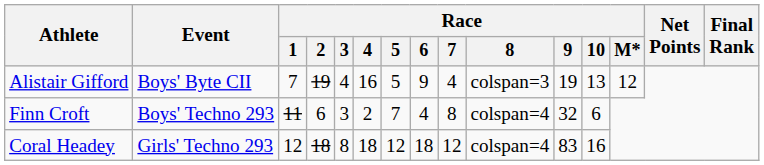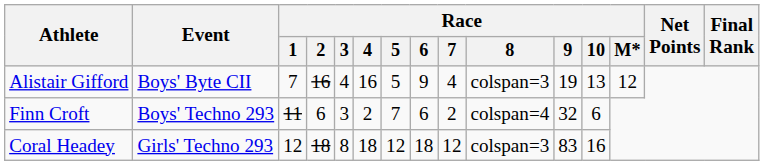(321, 82) 19 -> (321, 82) 16
(424, 113) 4 -> (424, 113) 6
(452, 113) 8 -> (452, 113) 2
(510, 145) colspan=4 -> (510, 145) colspan=3
